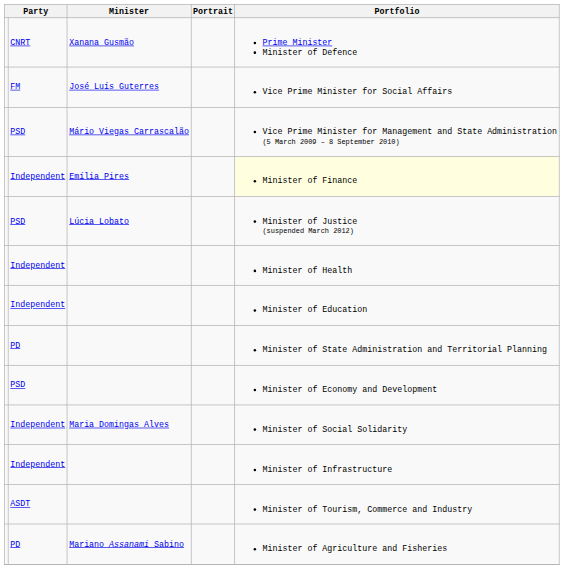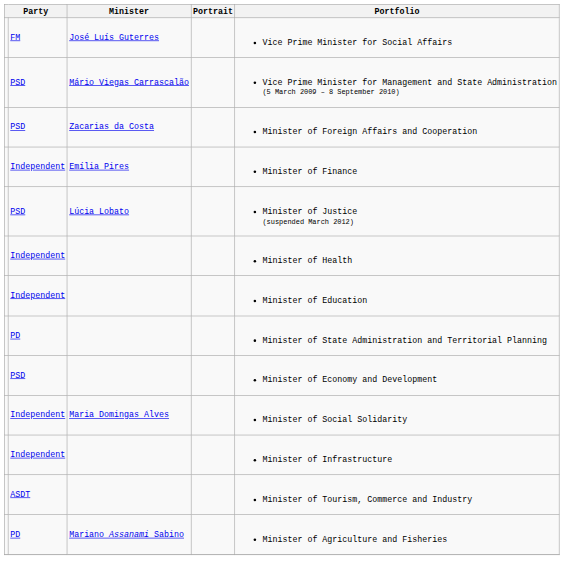- row: (20, 43)
+ row: (18, 127)
(397, 181) lightyellow background -> (397, 172) no background
